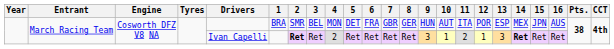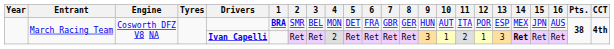(279, 24) normal -> (279, 24) bold
(238, 38) normal -> (238, 38) bold
(297, 38) bold -> (297, 38) normal
